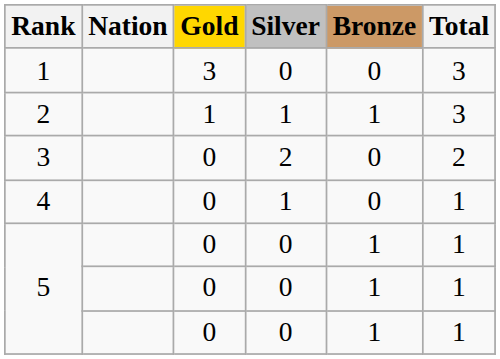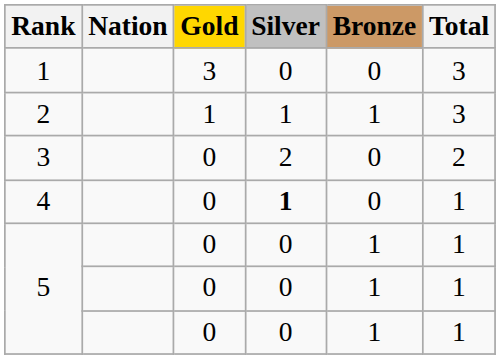(286, 200) normal -> (286, 200) bold
